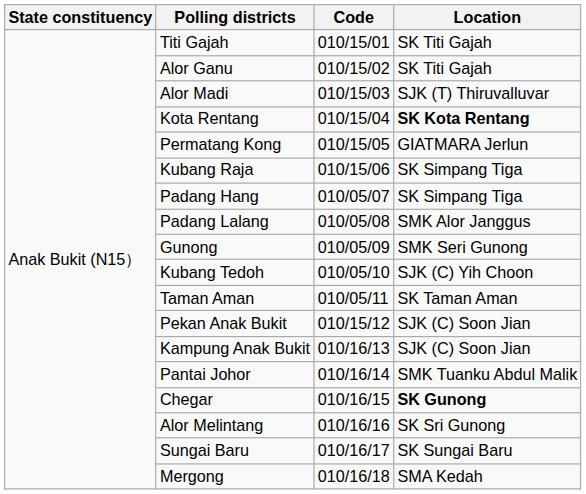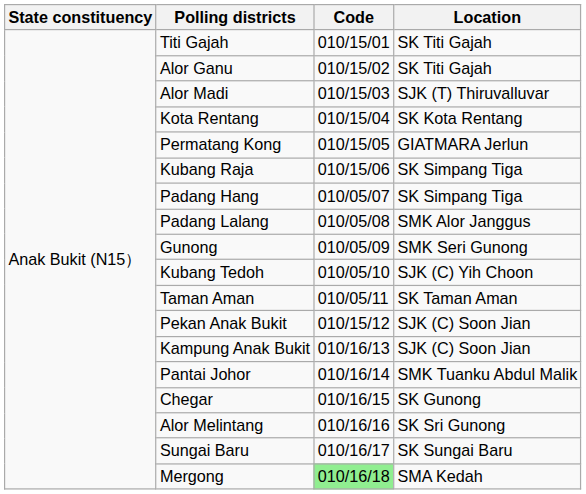(463, 119) bold -> (460, 119) normal
(442, 400) bold -> (439, 400) normal
(354, 476) no background -> (354, 476) lightgreen background
